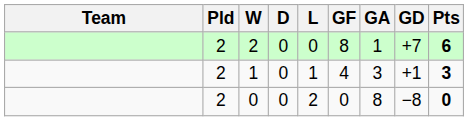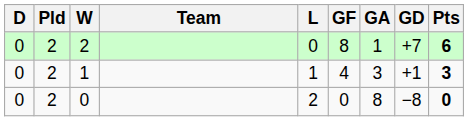columns swapped: (104, 18) <-> (283, 18)
